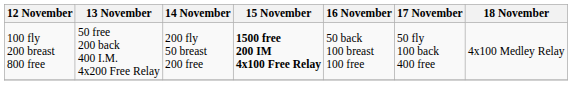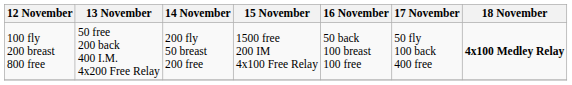(278, 51) bold -> (277, 51) normal
(516, 51) normal -> (515, 51) bold
